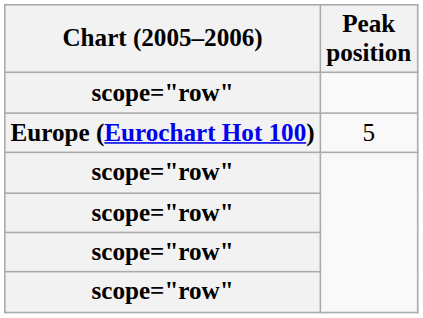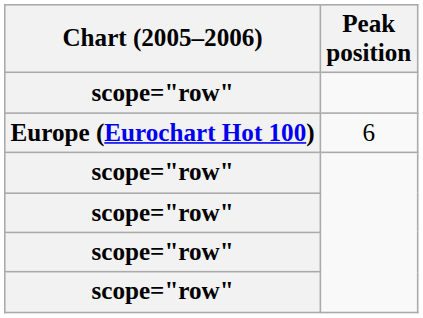(369, 132) 5 -> (369, 132) 6
